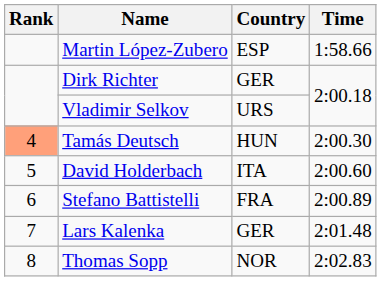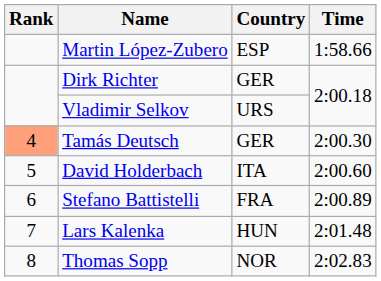(257, 140) HUN -> (256, 140) GER
(256, 230) GER -> (257, 230) HUN
